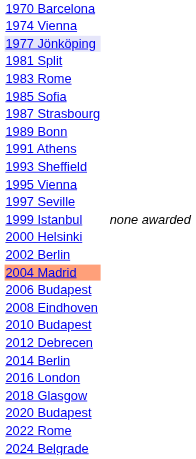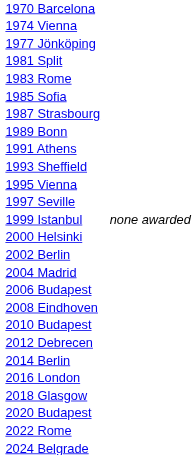(51, 43) lavender background -> (51, 43) no background
(41, 272) lightsalmon background -> (41, 272) no background
